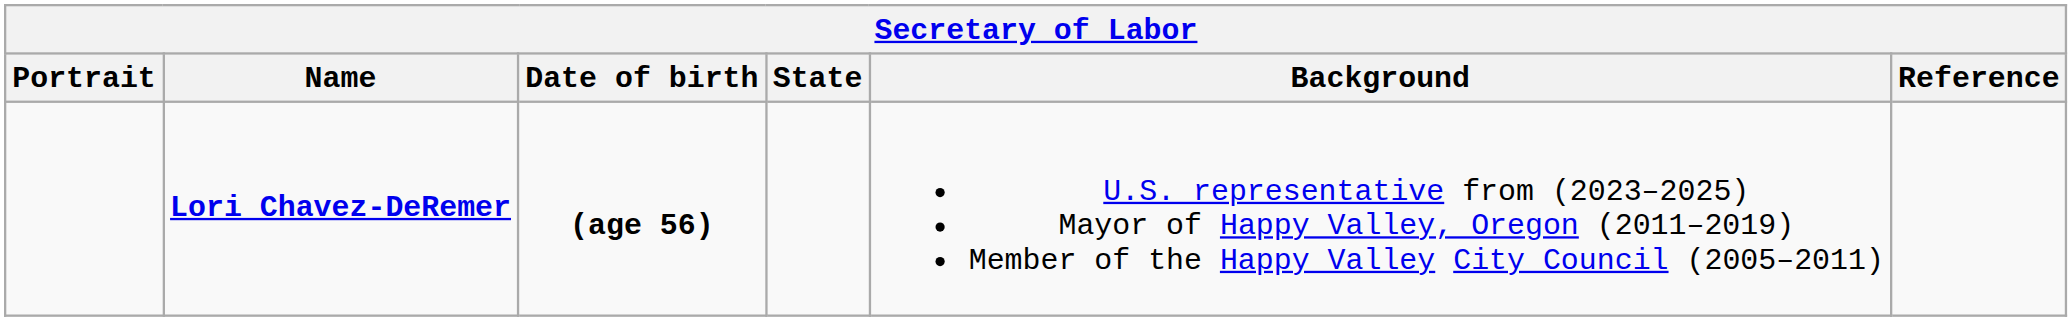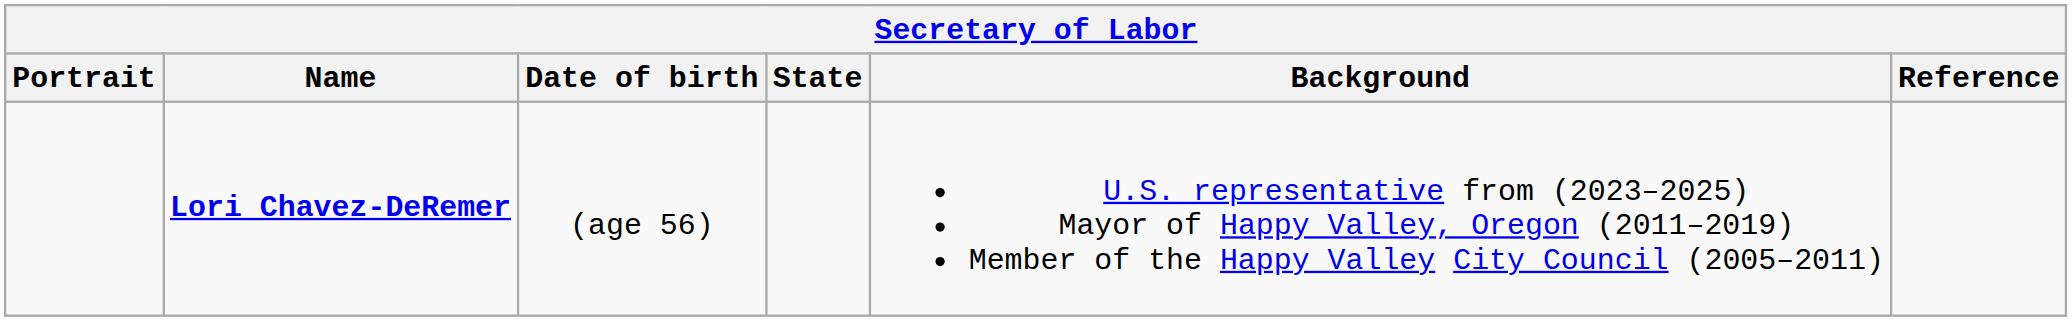(642, 226) bold -> (642, 226) normal
